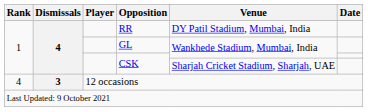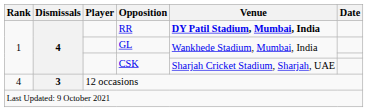(241, 28) normal -> (246, 28) bold
